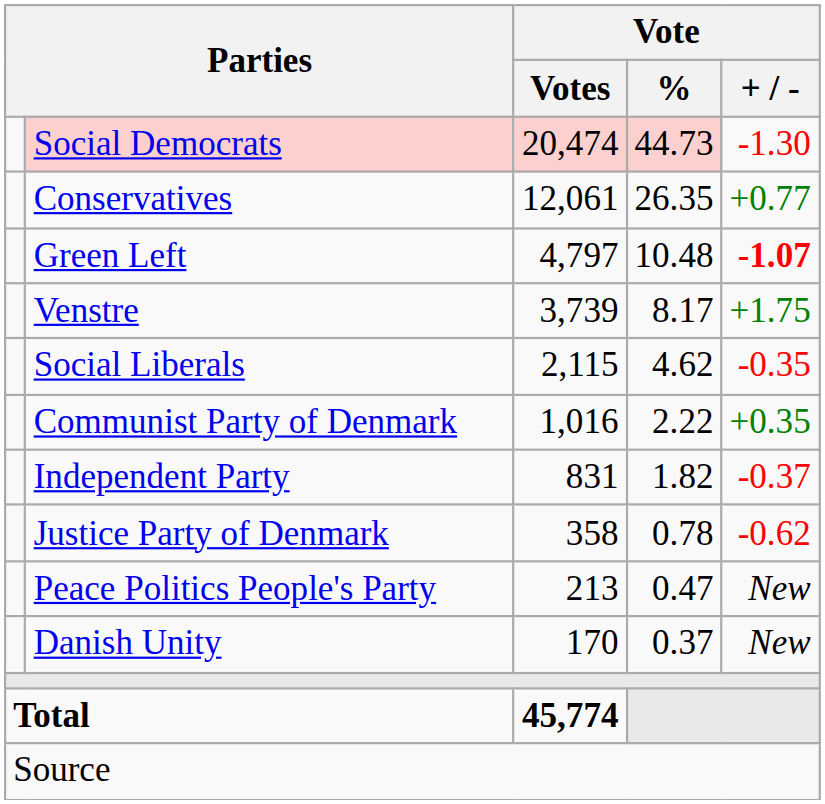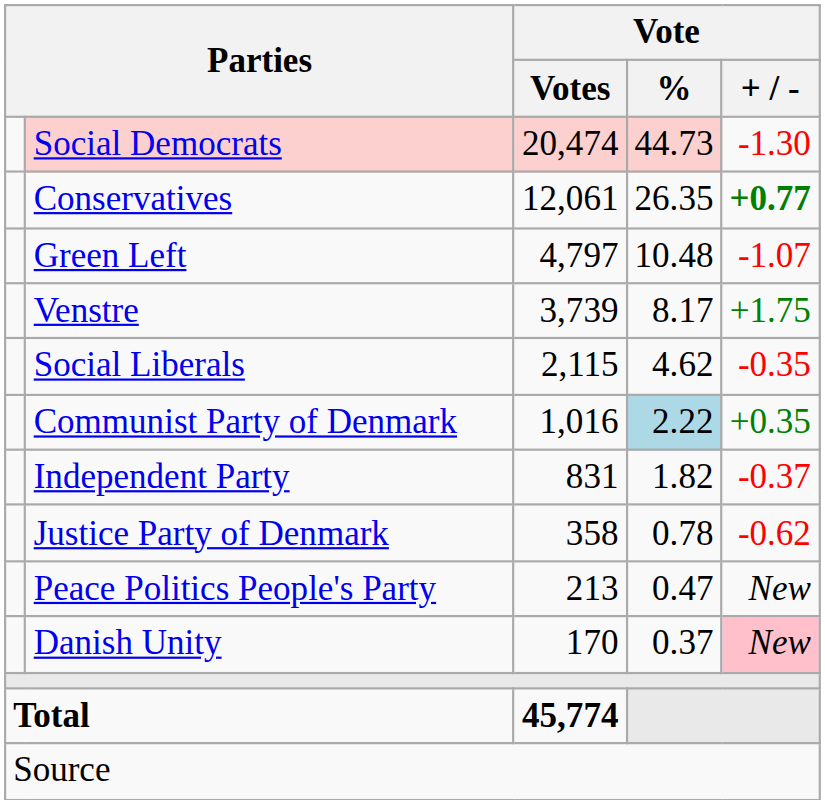(770, 198) normal -> (770, 198) bold
(774, 254) bold -> (774, 254) normal
(683, 421) no background -> (683, 421) lightblue background
(780, 643) no background -> (780, 643) pink background
